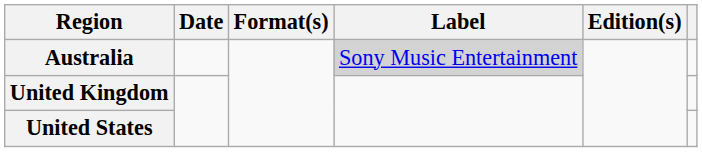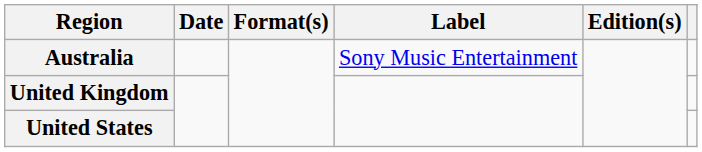(458, 57) lightgrey background -> (458, 57) no background
